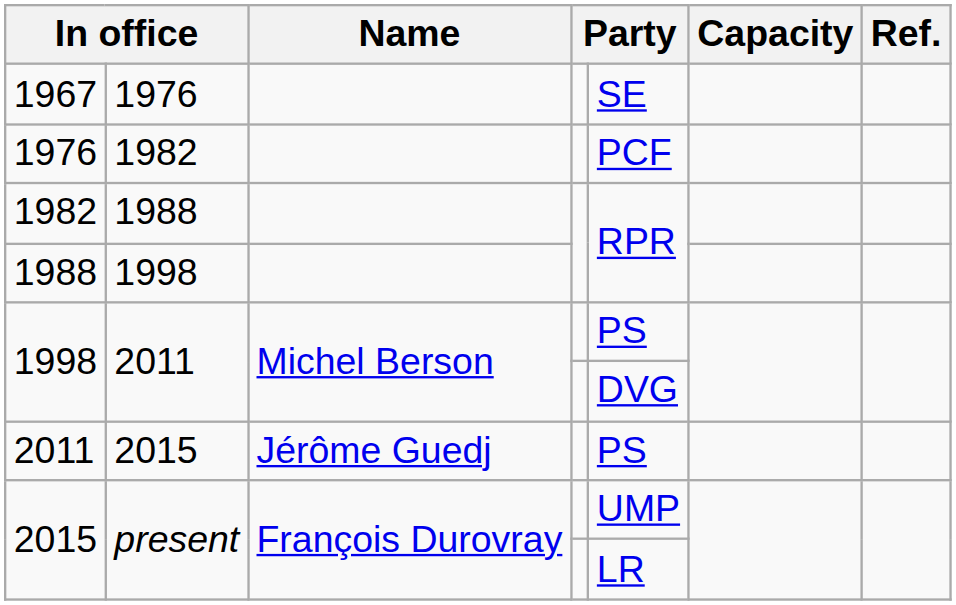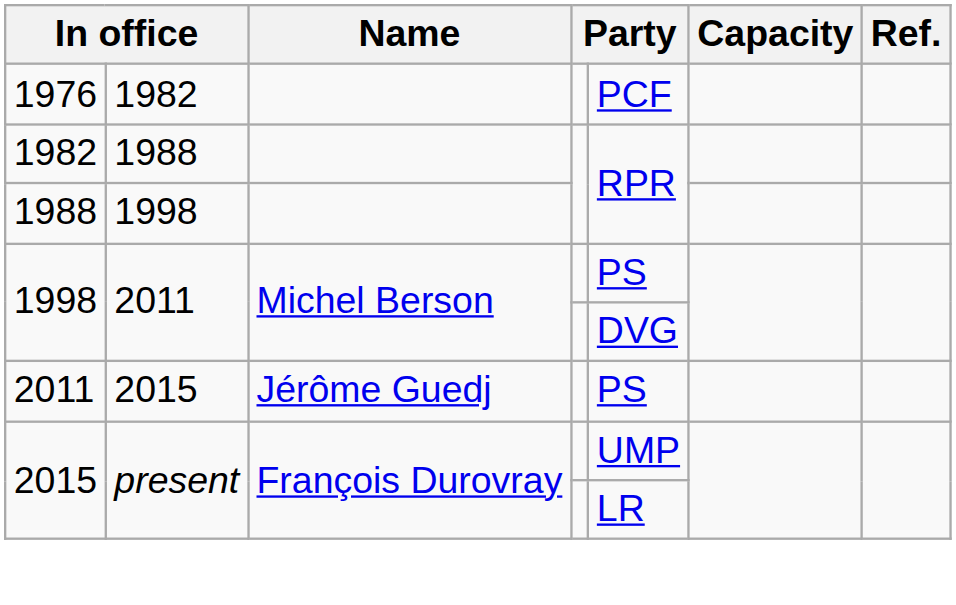- row: (55, 93)
